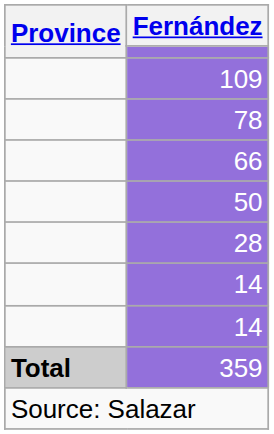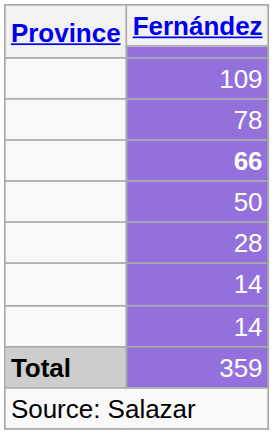(248, 161) normal -> (248, 161) bold
